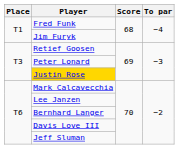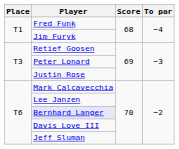(59, 74) gold background -> (59, 74) no background
(69, 112) no background -> (69, 112) lavender background
